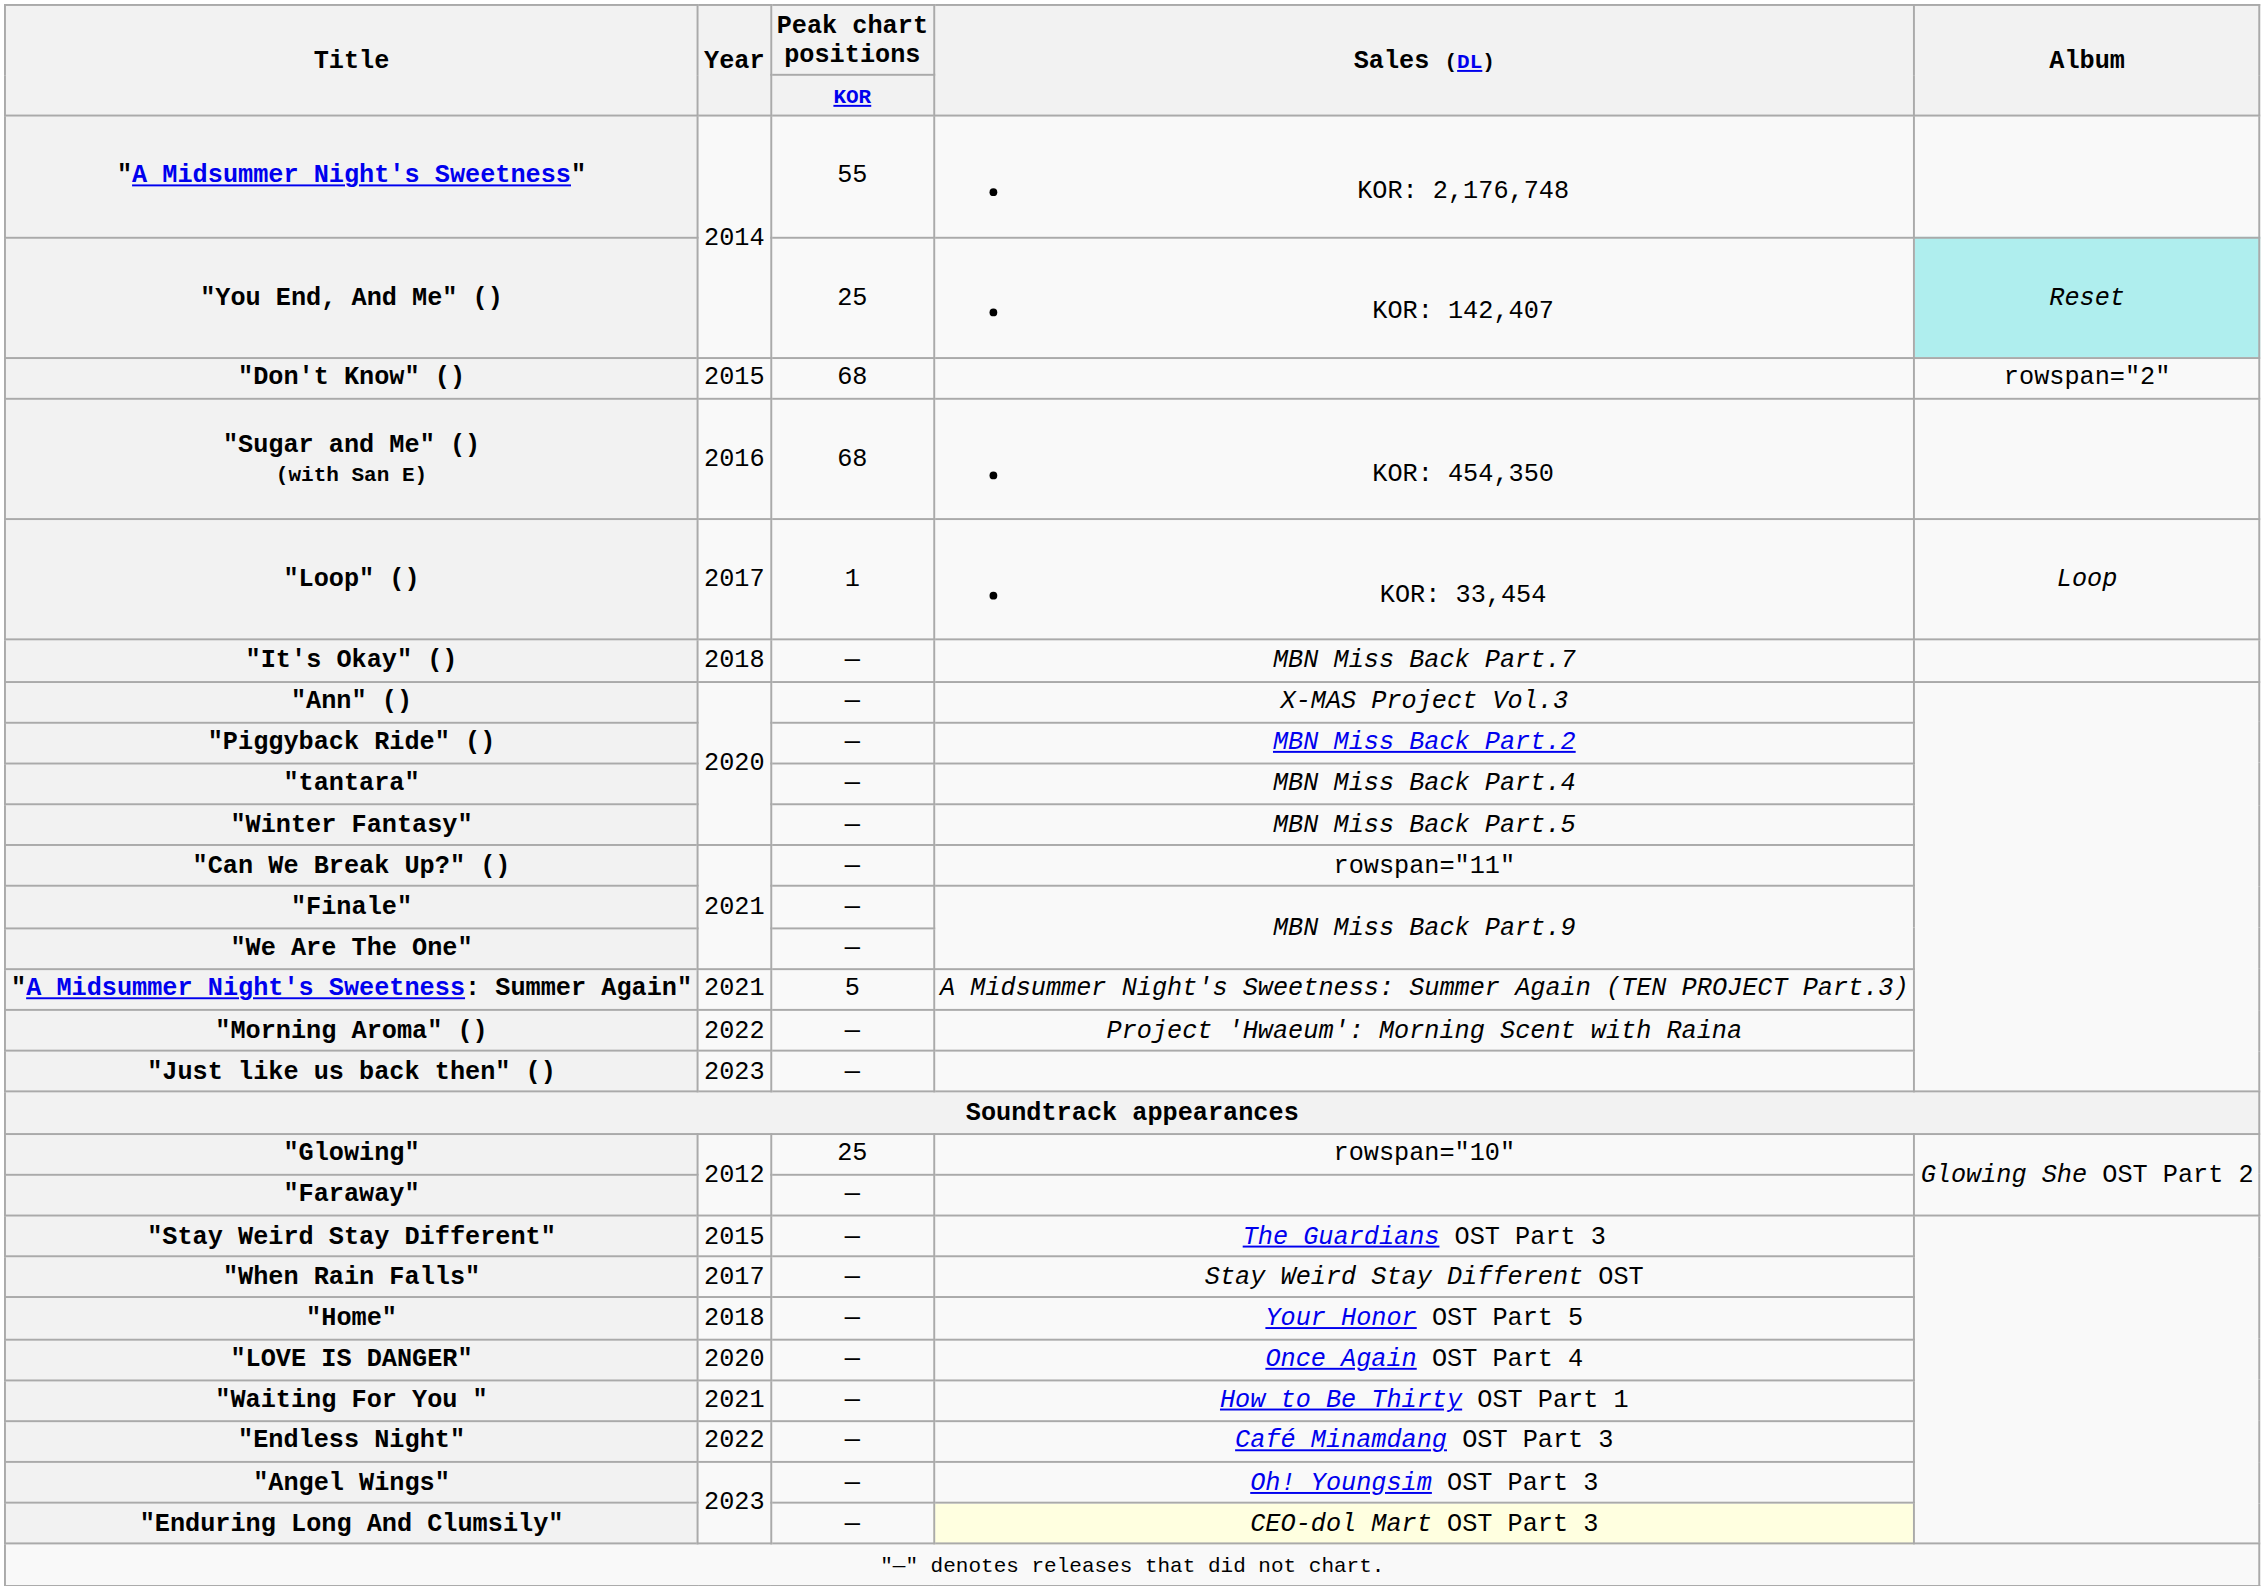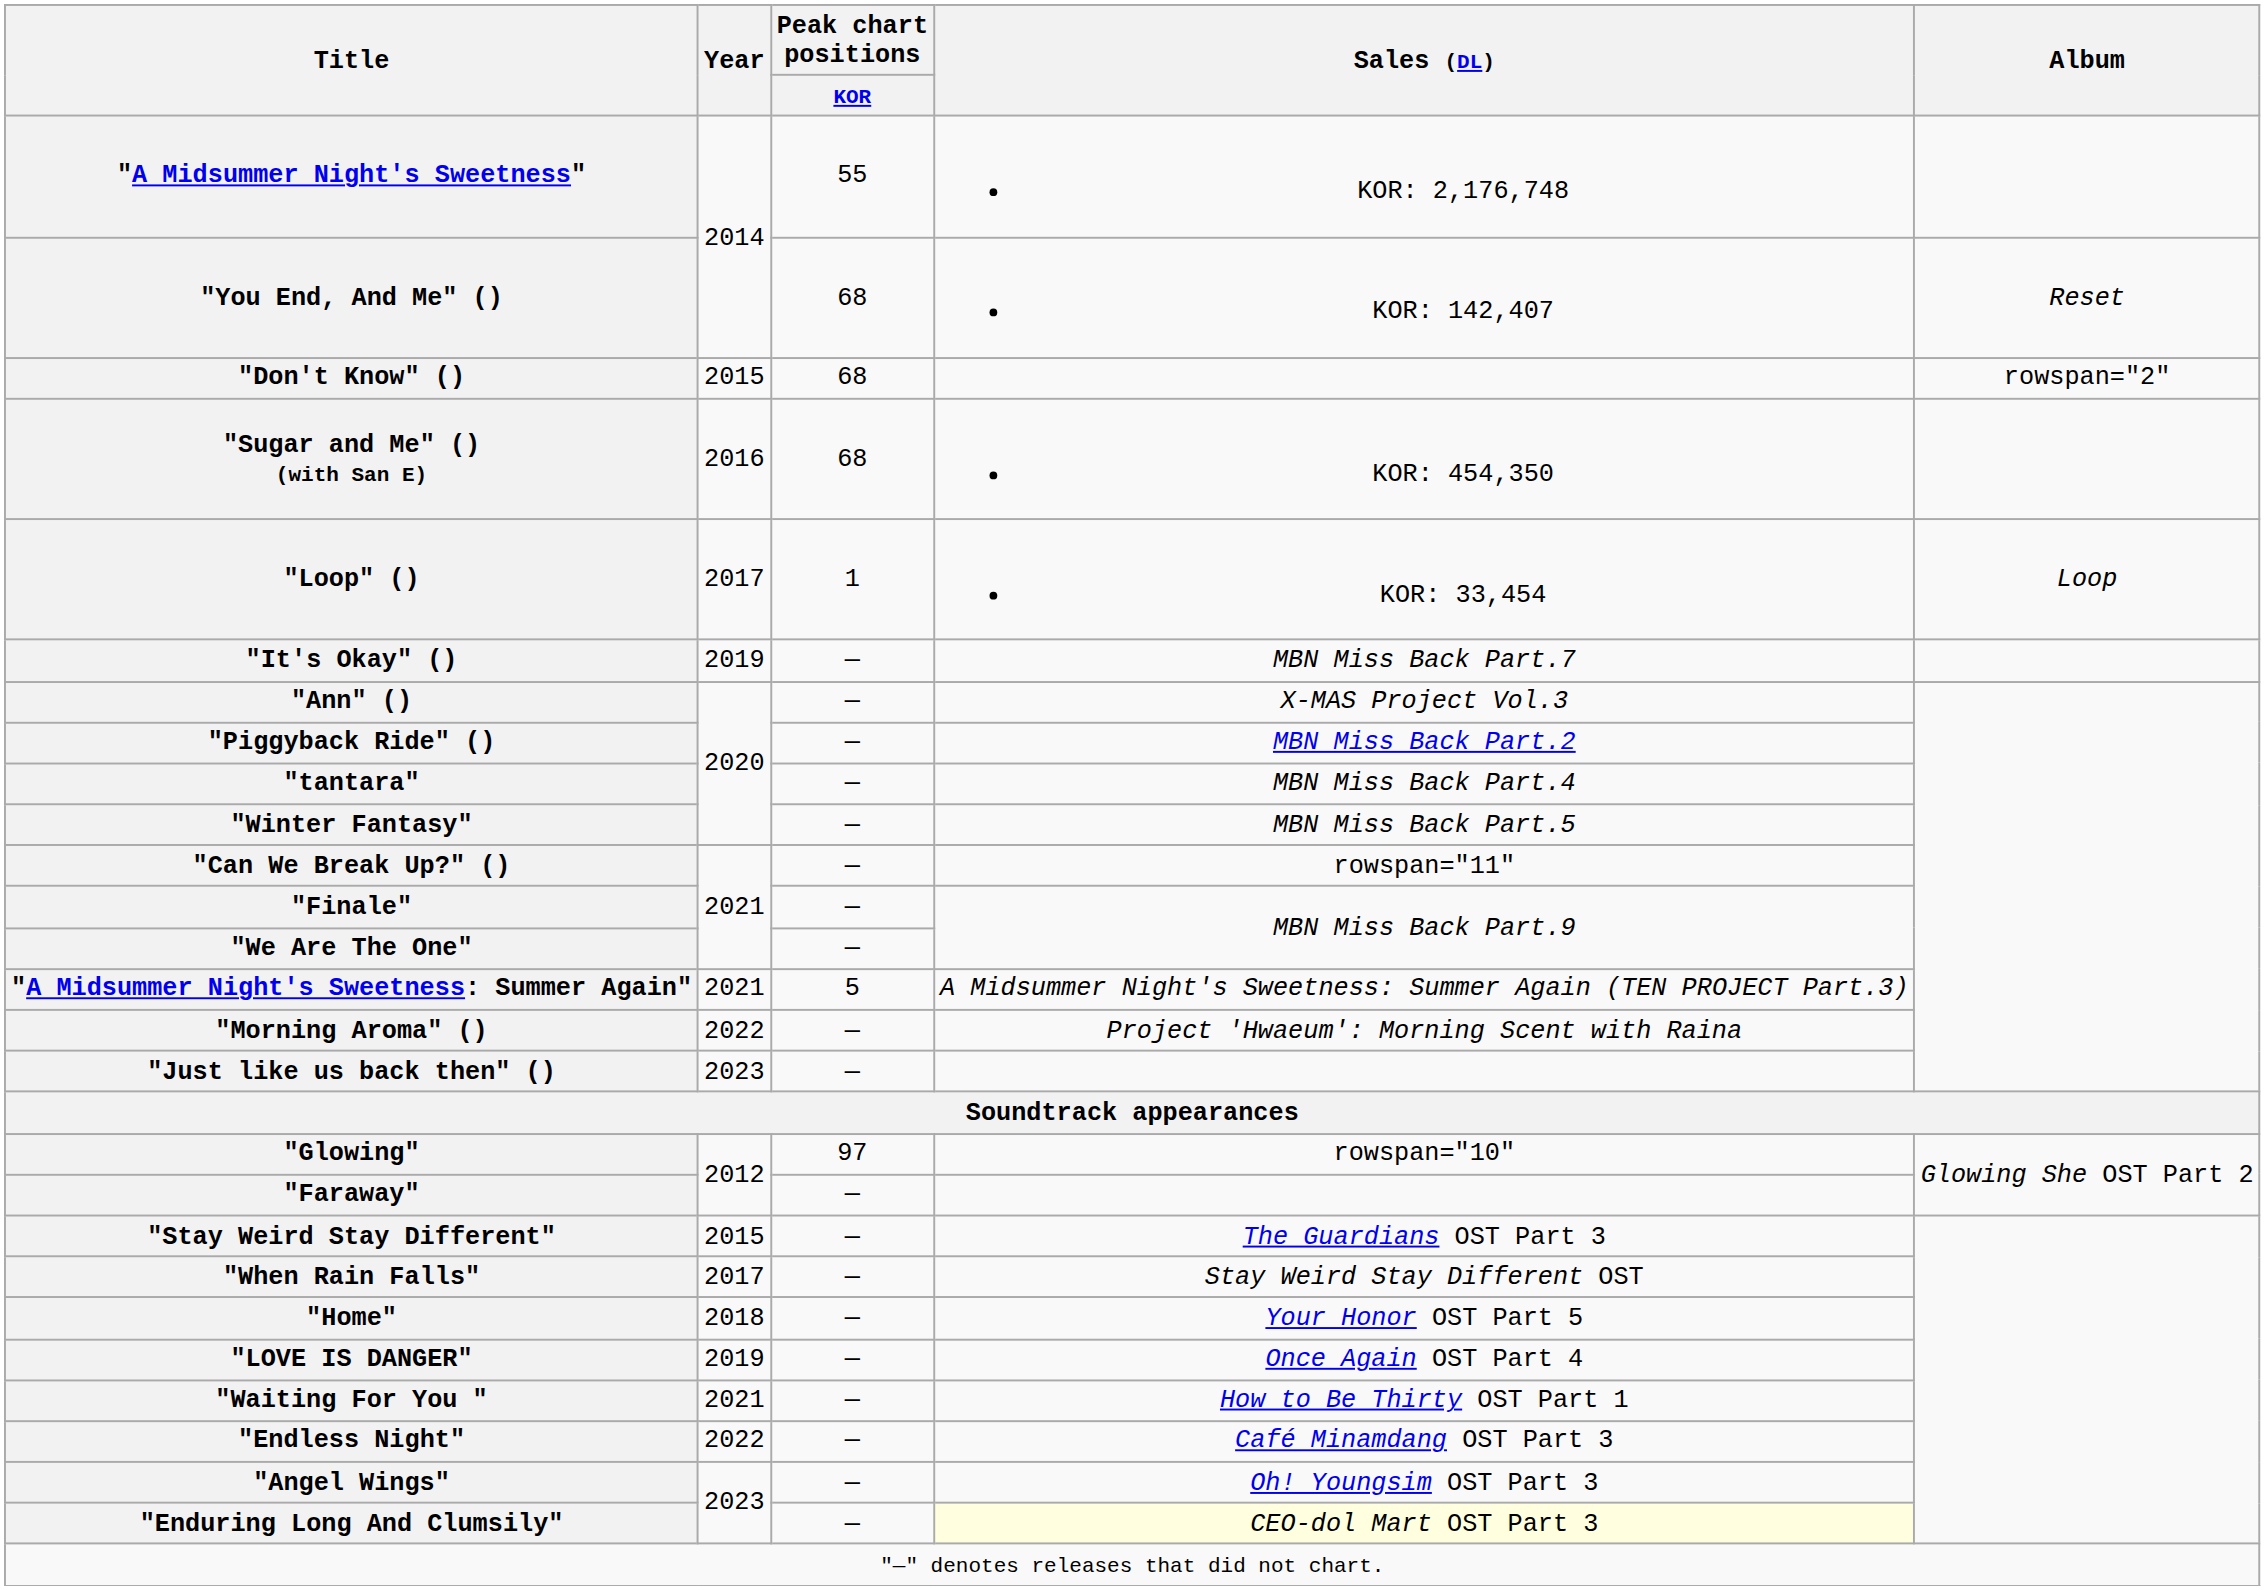(852, 297) 25 -> (852, 297) 68
(2087, 297) paleturquoise background -> (2087, 297) no background
(734, 661) 2018 -> (734, 661) 2019
(852, 1154) 25 -> (852, 1154) 97
(734, 1359) 2020 -> (734, 1359) 2019
